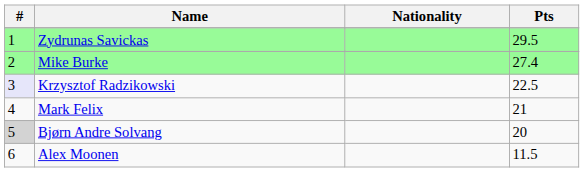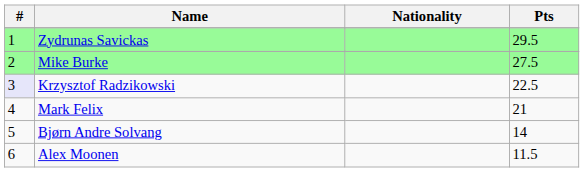(525, 62) 27.4 -> (525, 62) 27.5
(11, 132) lightgrey background -> (11, 132) no background
(520, 132) 20 -> (520, 132) 14
